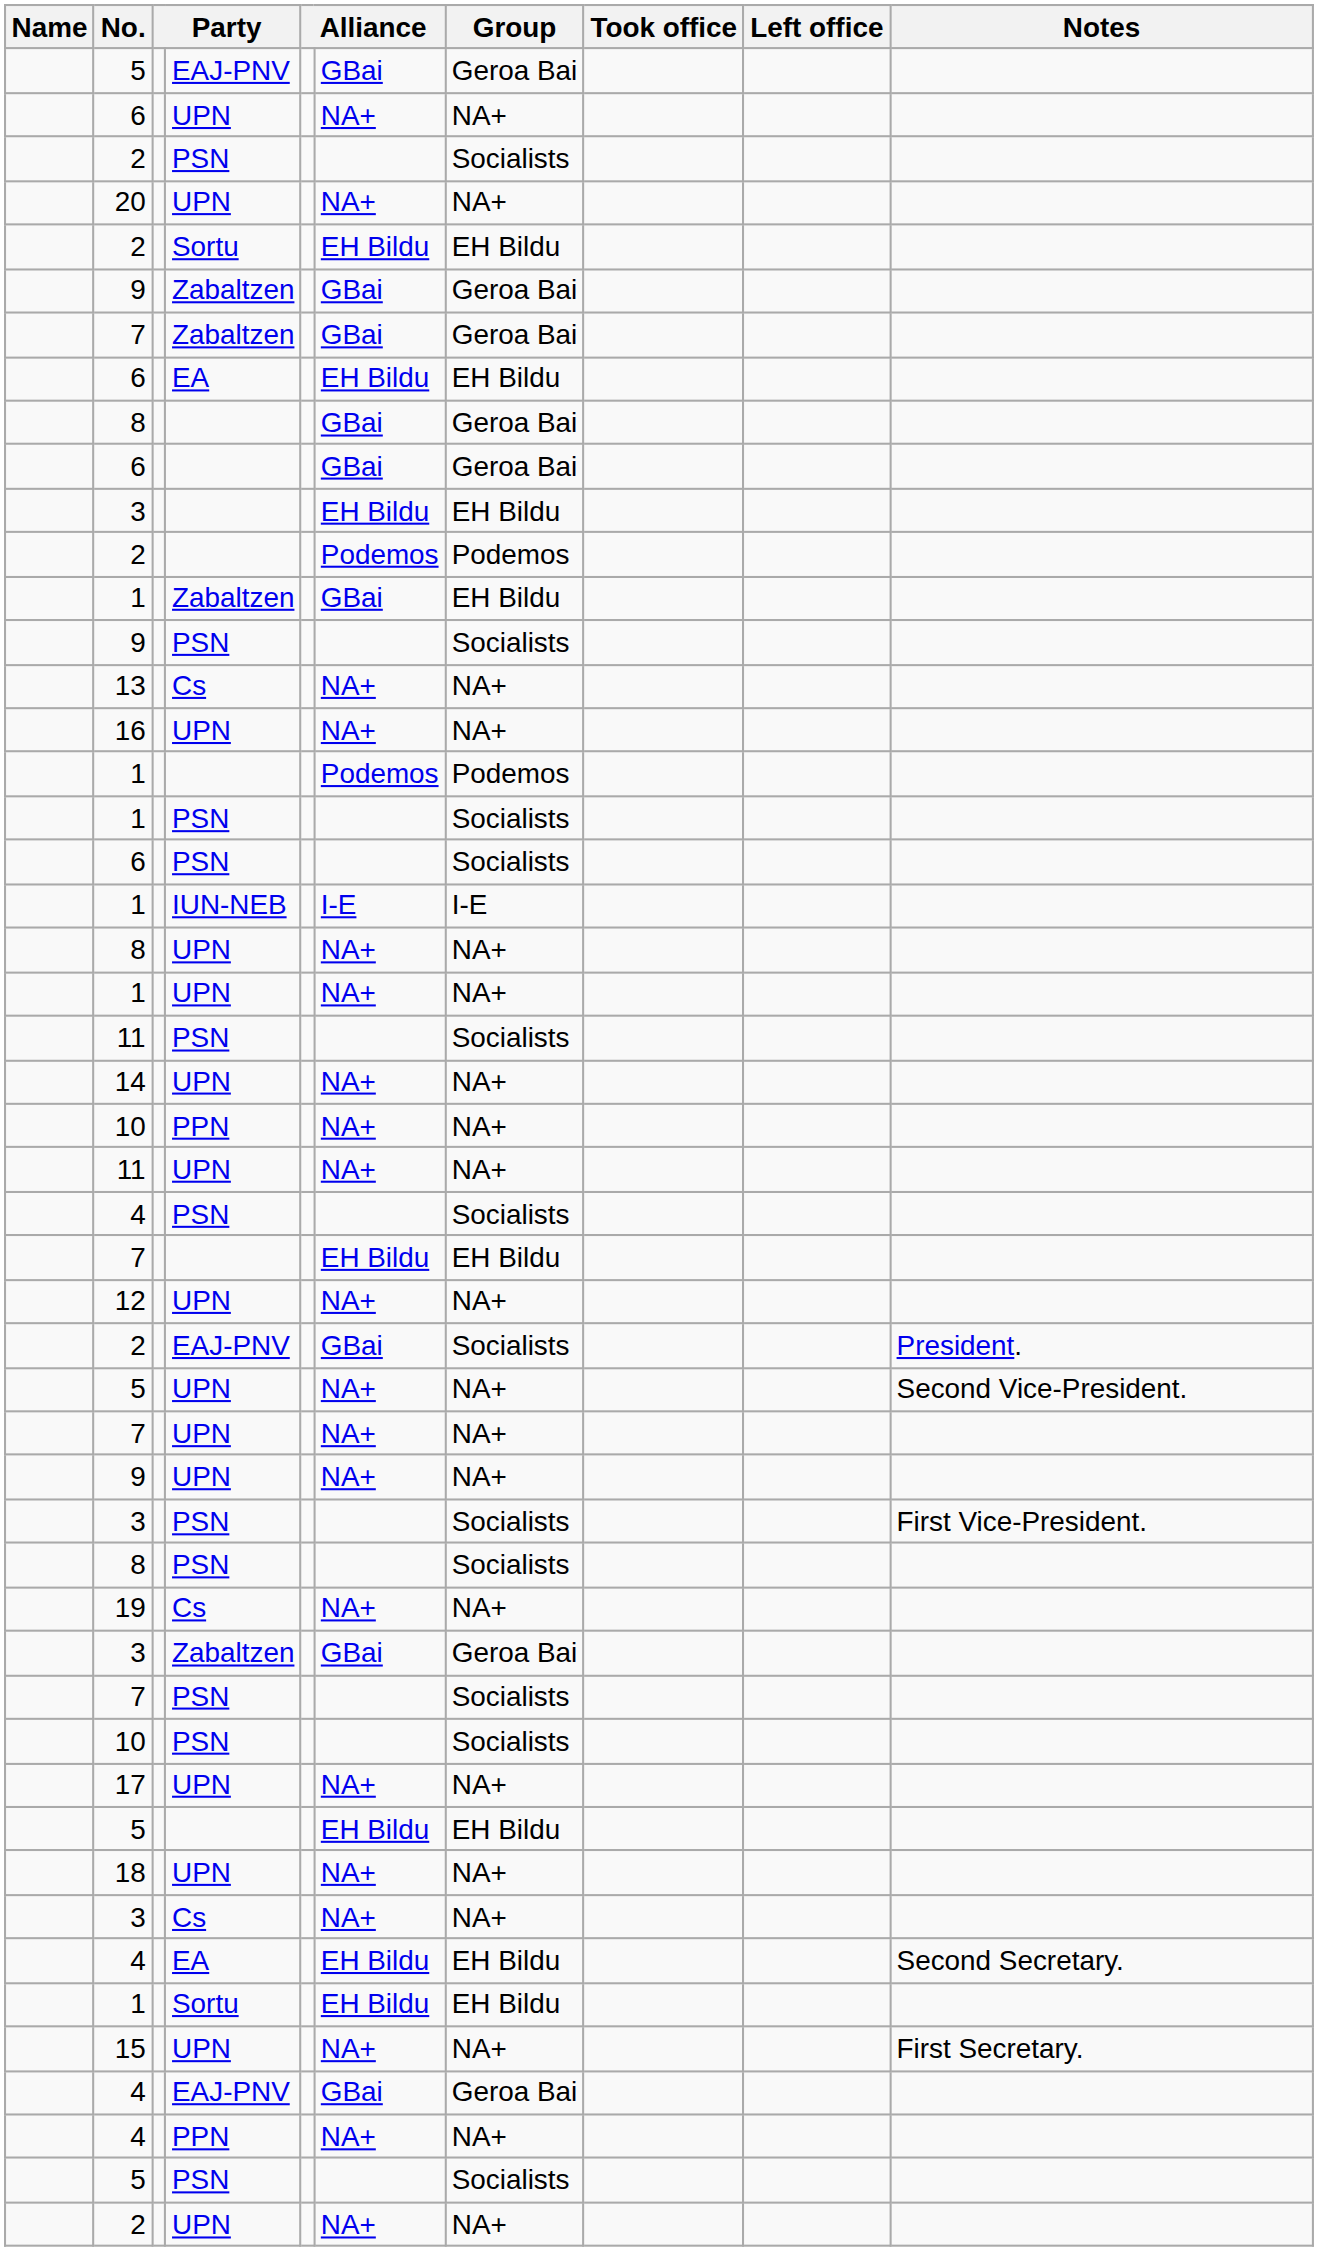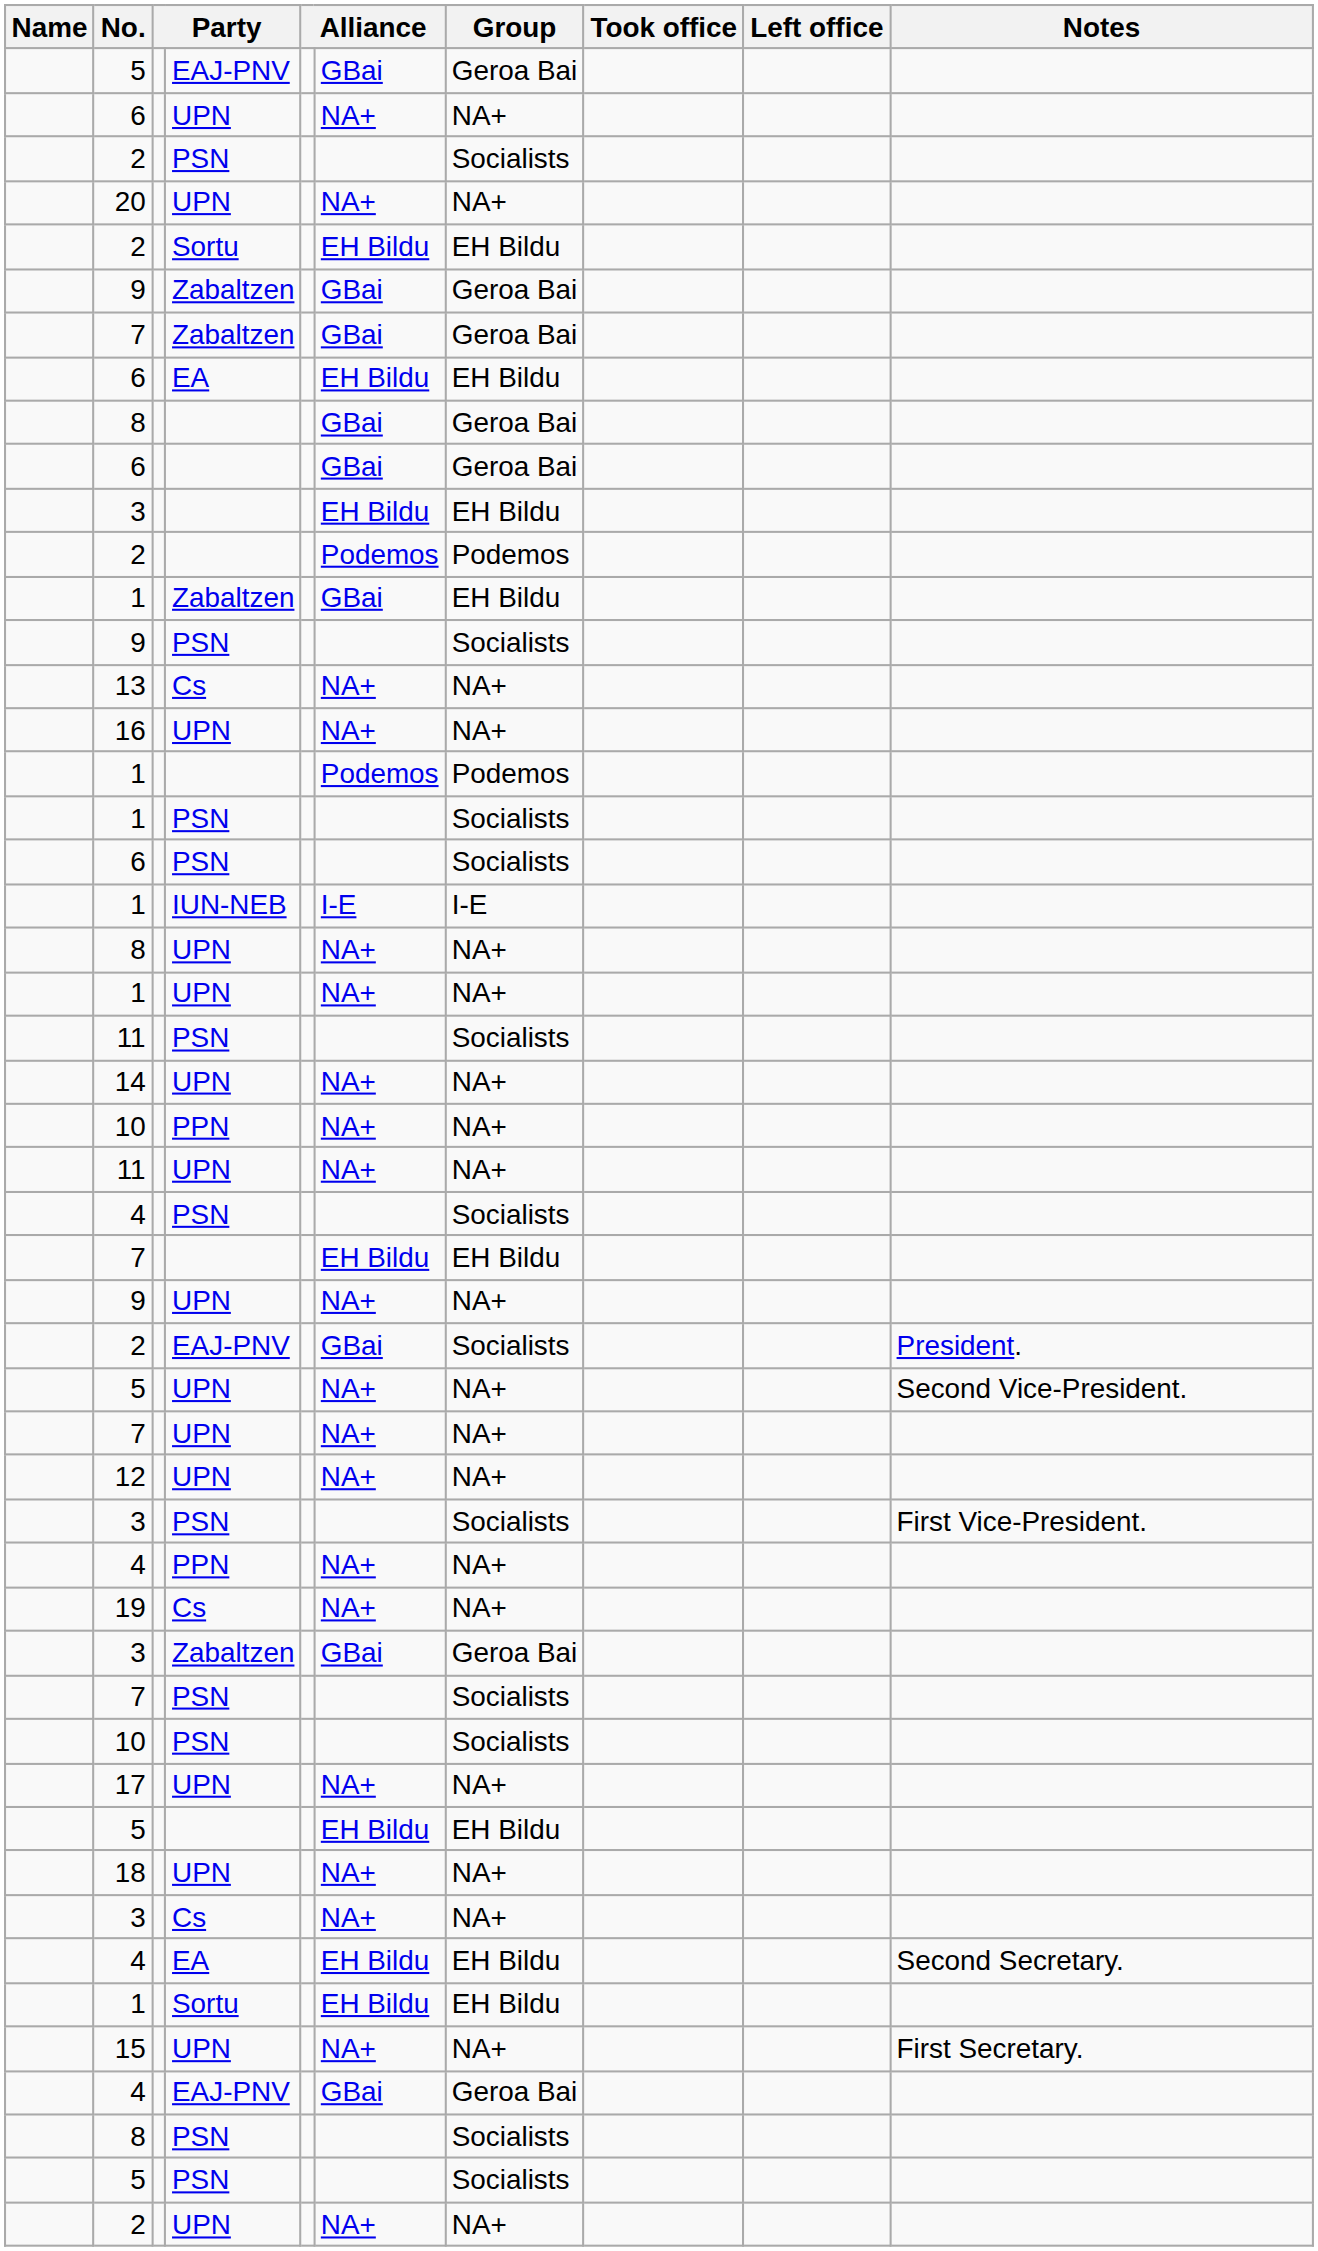rows swapped: (130, 1301) <-> (138, 1477)
rows swapped: (138, 1565) <-> (138, 2136)
